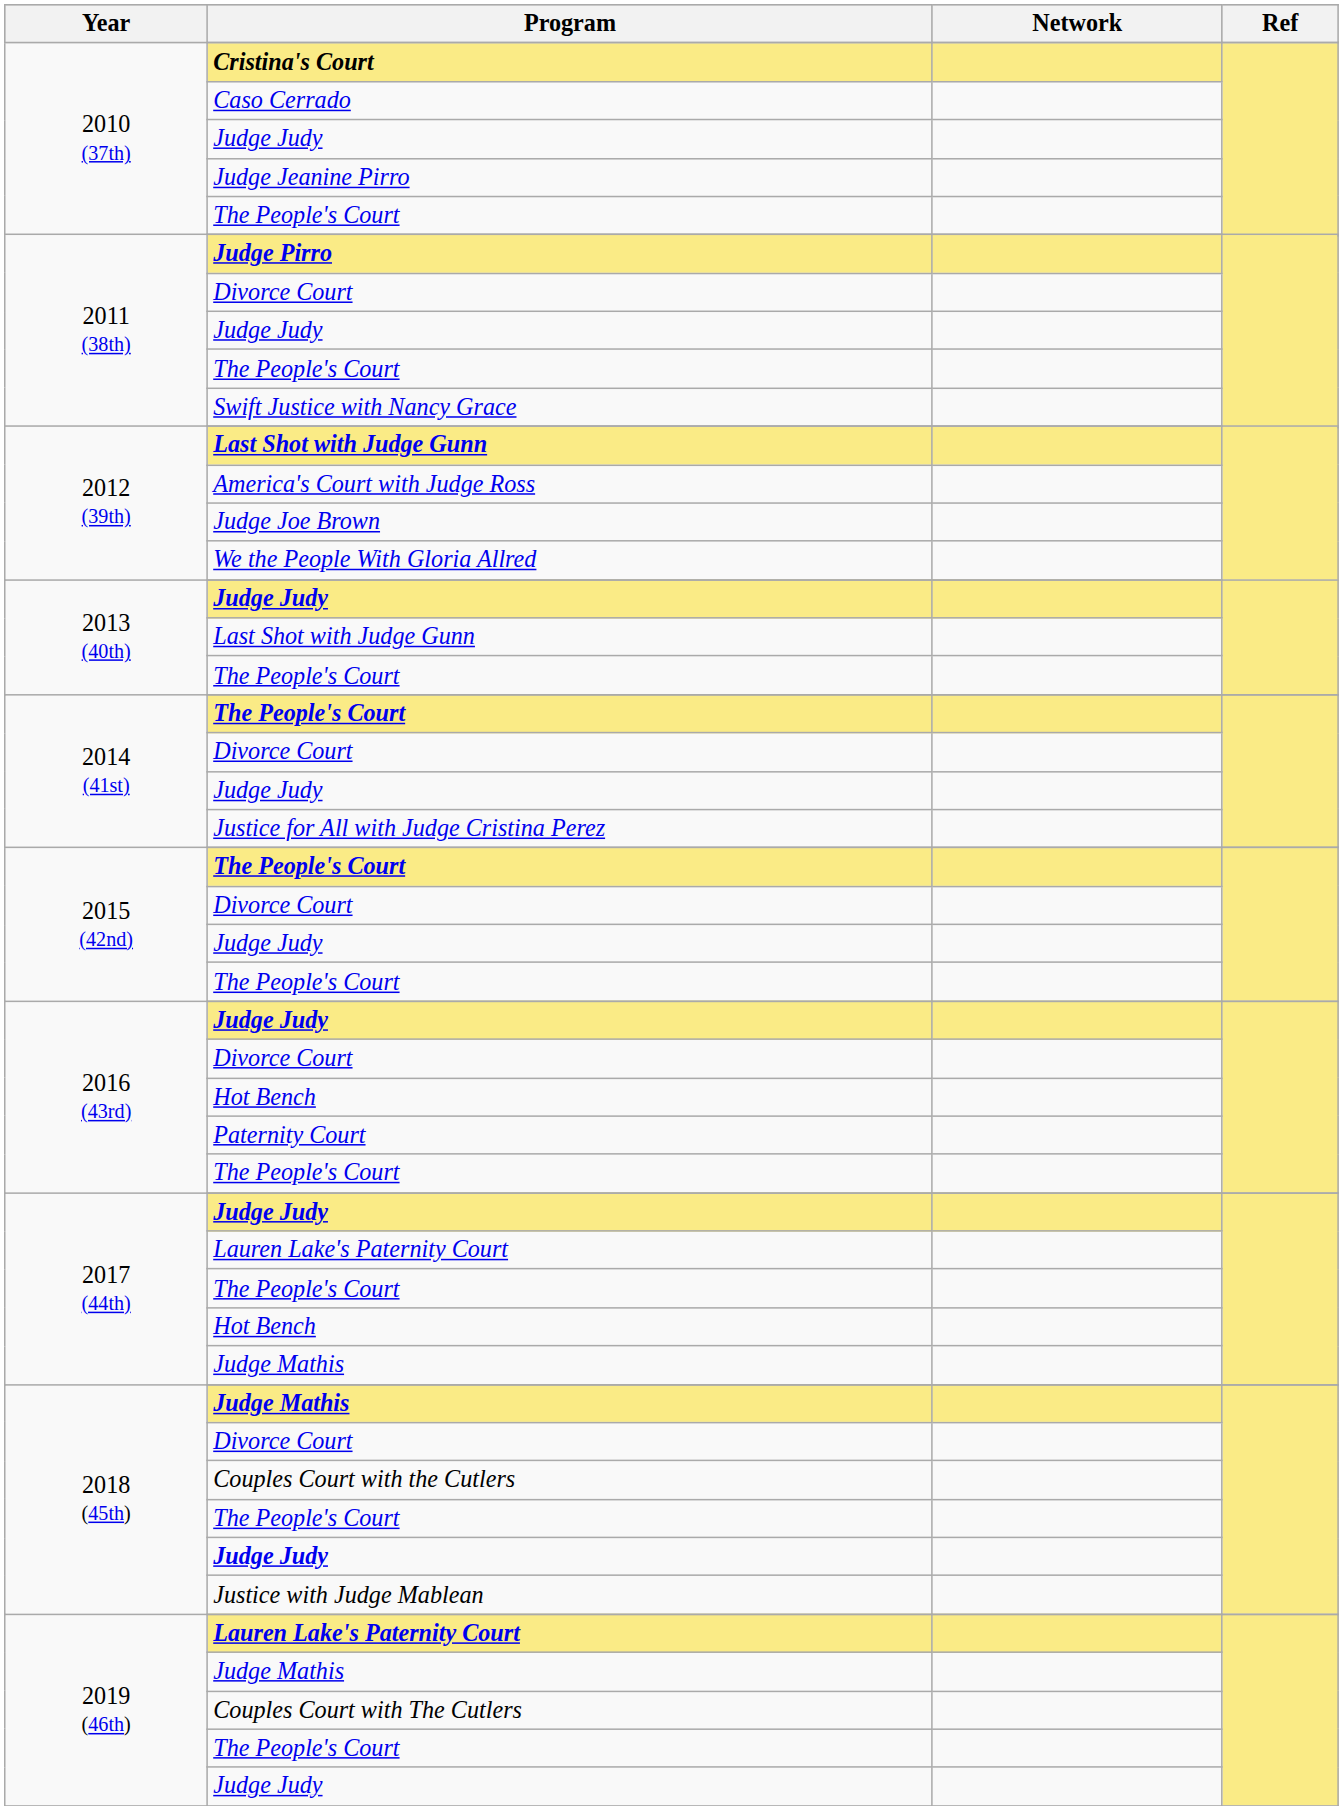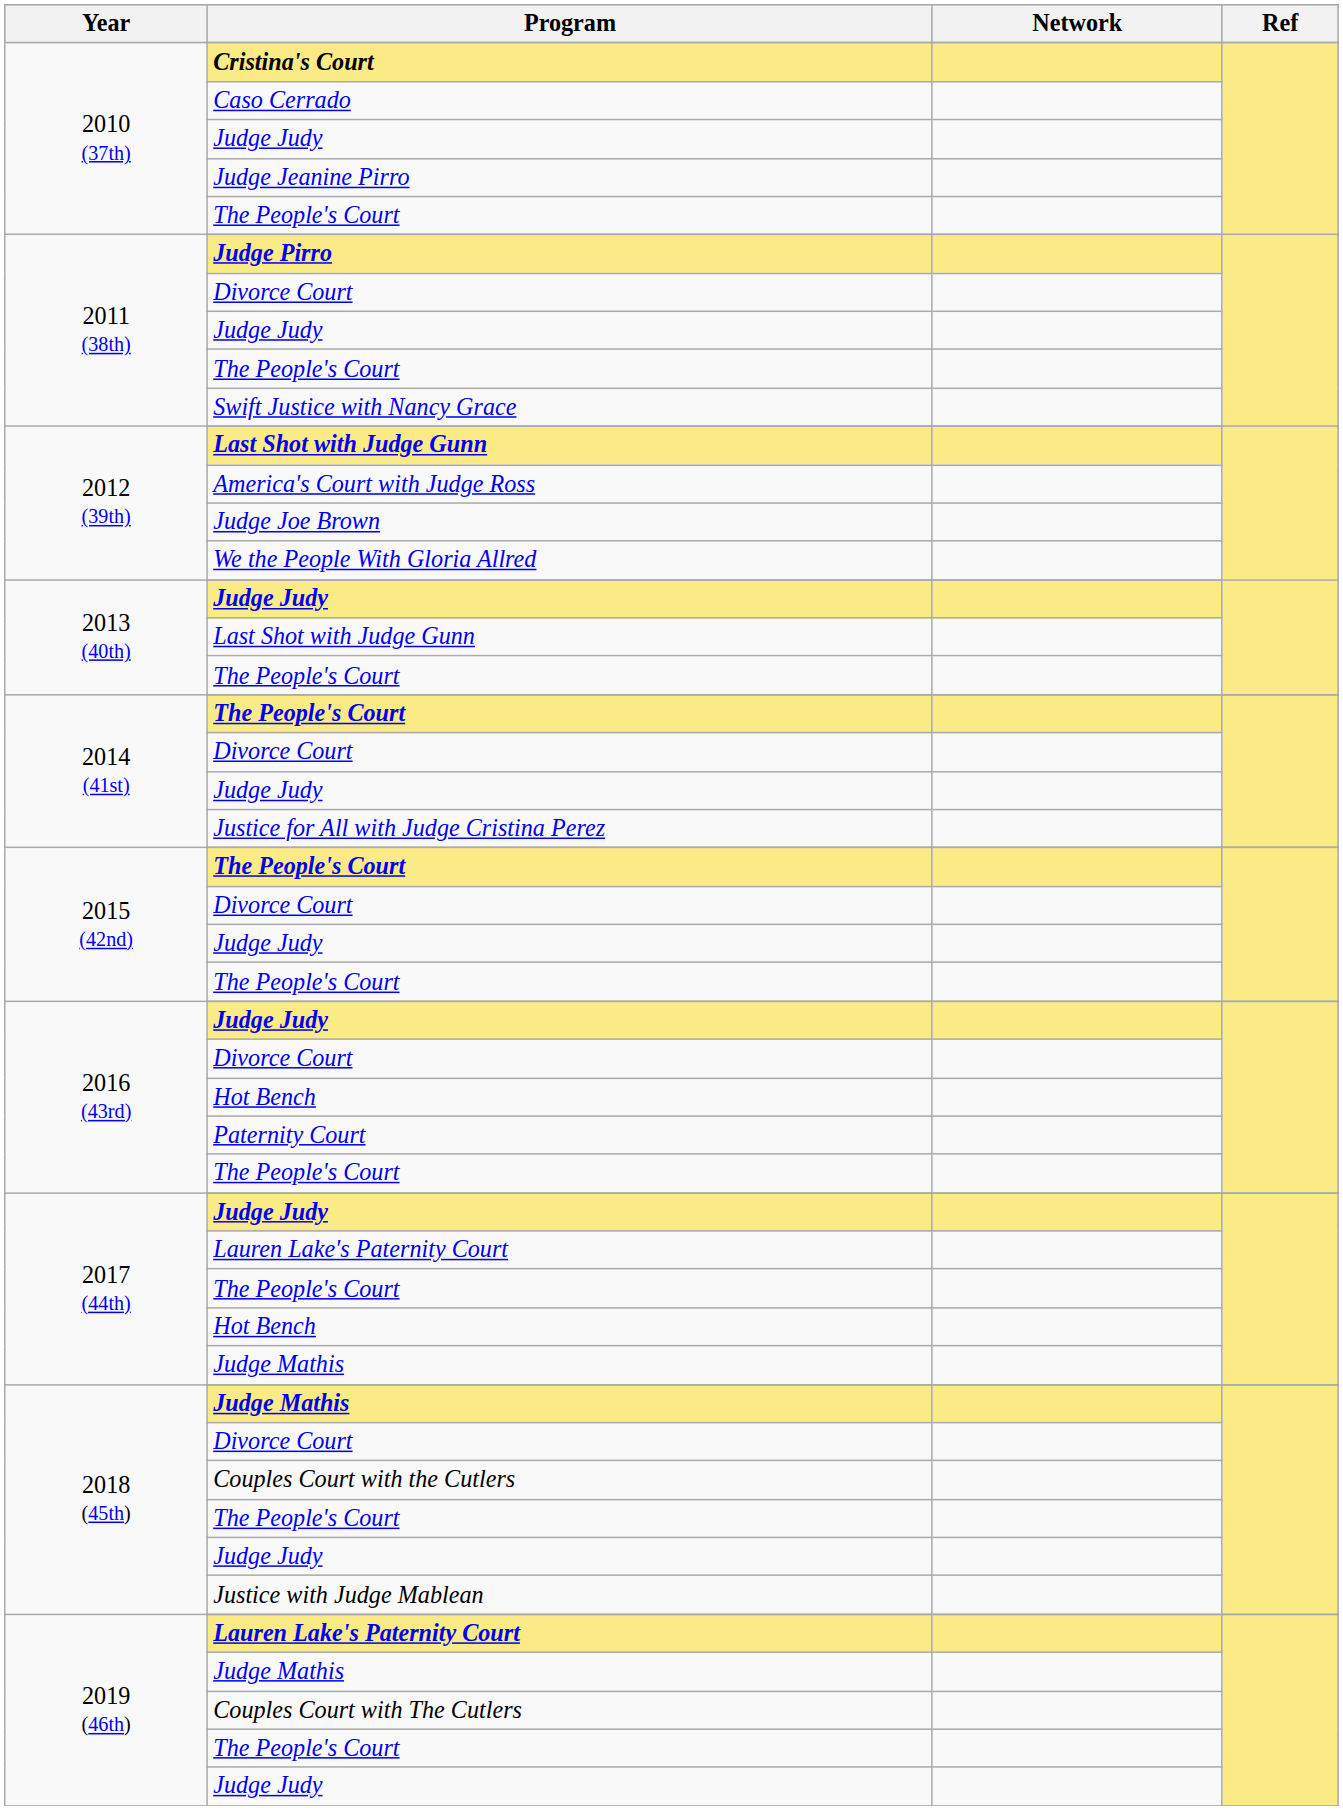(271, 1556) bold -> (268, 1556) normal
